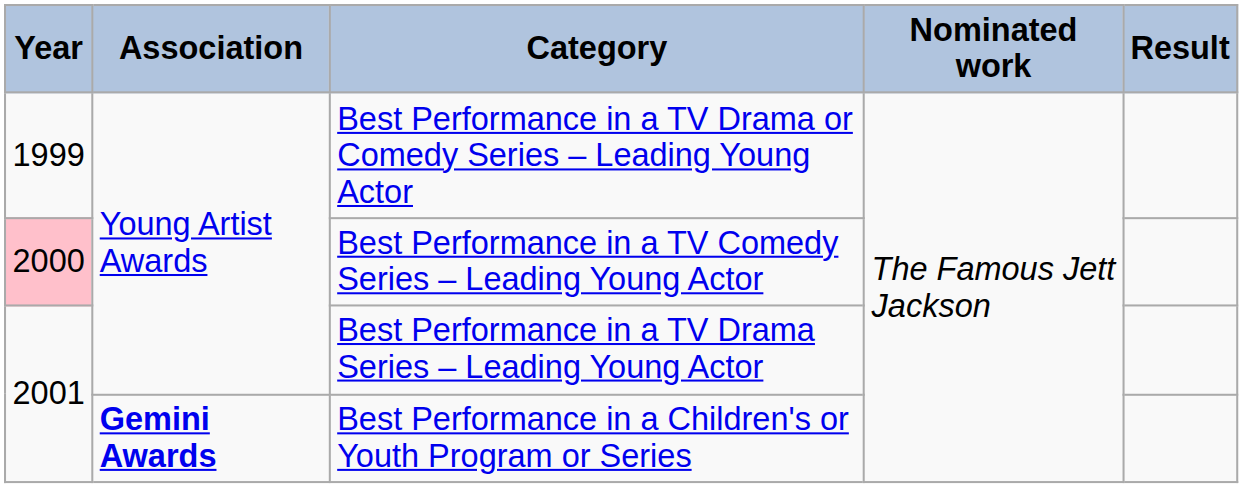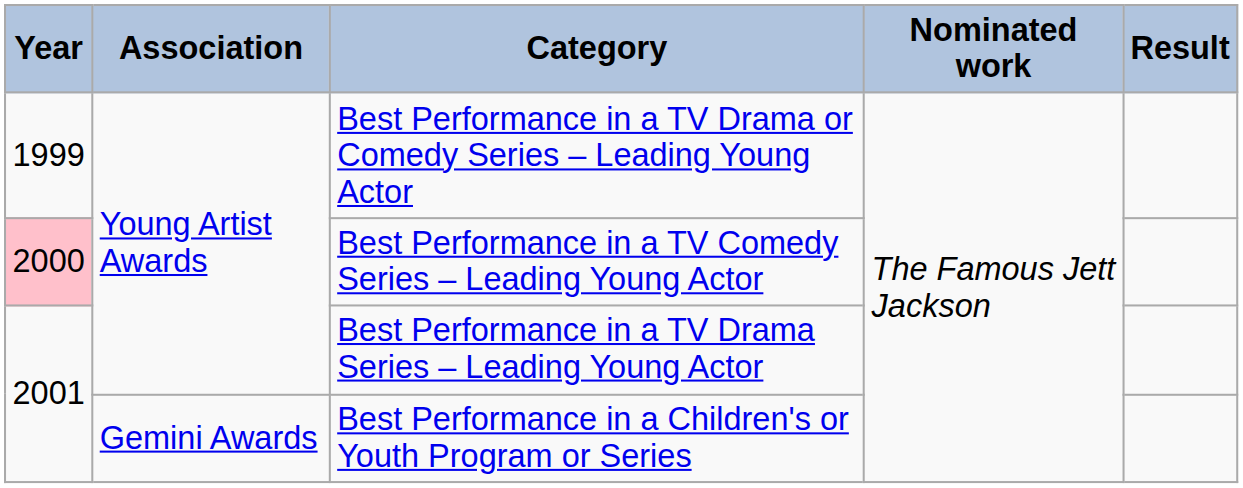(158, 437) bold -> (209, 437) normal
